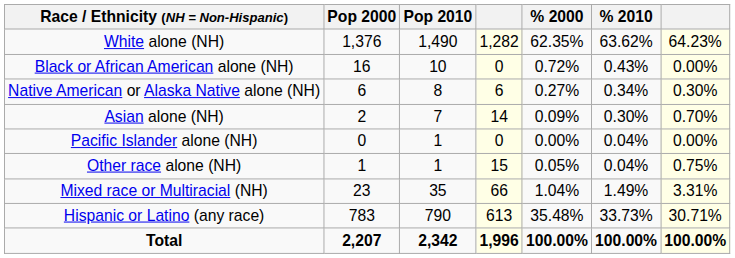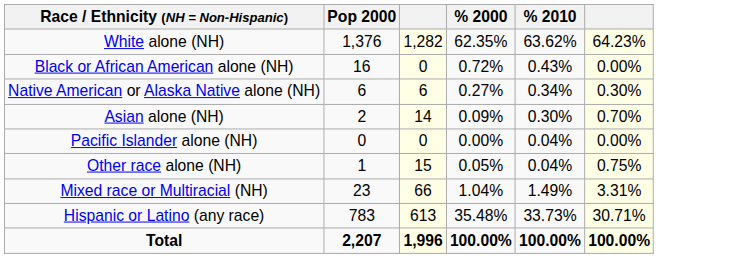- column: (438, 16)
